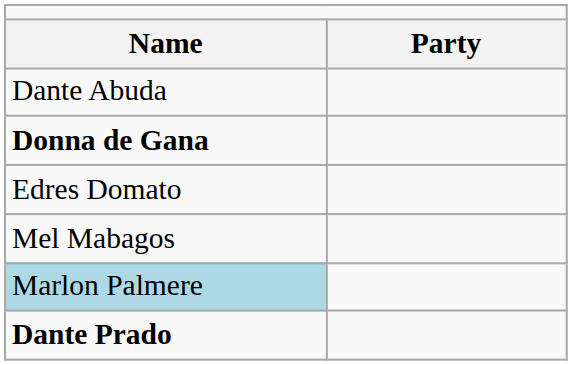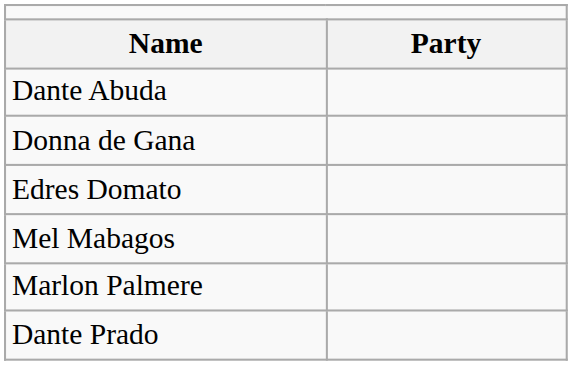(110, 140) bold -> (104, 140) normal
(107, 286) lightblue background -> (107, 286) no background
(92, 335) bold -> (85, 335) normal
